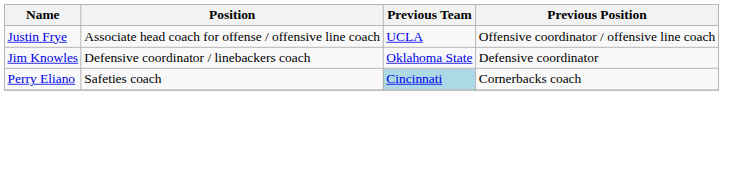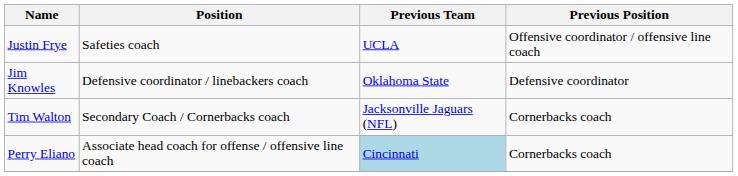(232, 36) Associate head coach for offense / offensive line coach -> (121, 44) Safeties coach
+ row: (39, 116)
(123, 79) Safeties coach -> (213, 153) Associate head coach for offense / offensive line coach
